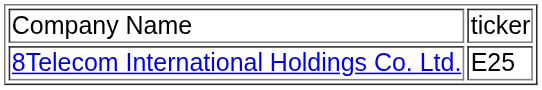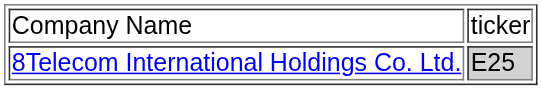(493, 62) no background -> (493, 62) lightgrey background
